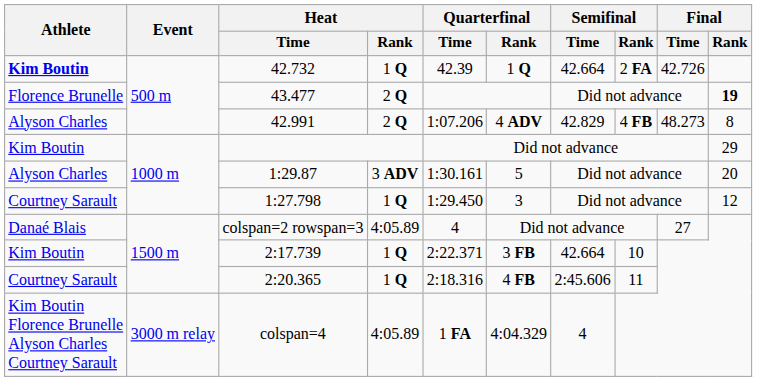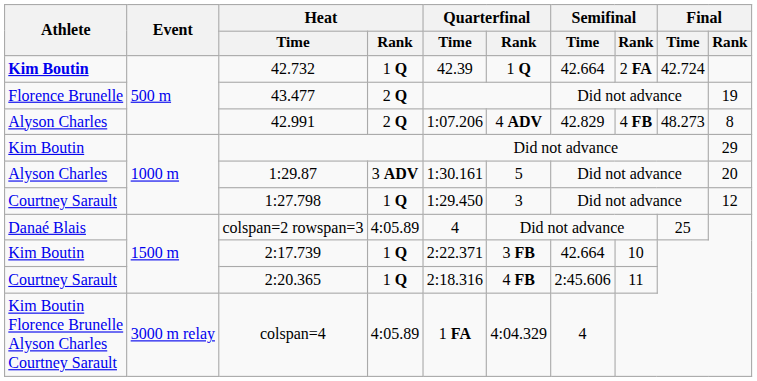(683, 69) 42.726 -> (683, 69) 42.724
(730, 95) bold -> (730, 95) normal
(683, 227) 27 -> (683, 227) 25
